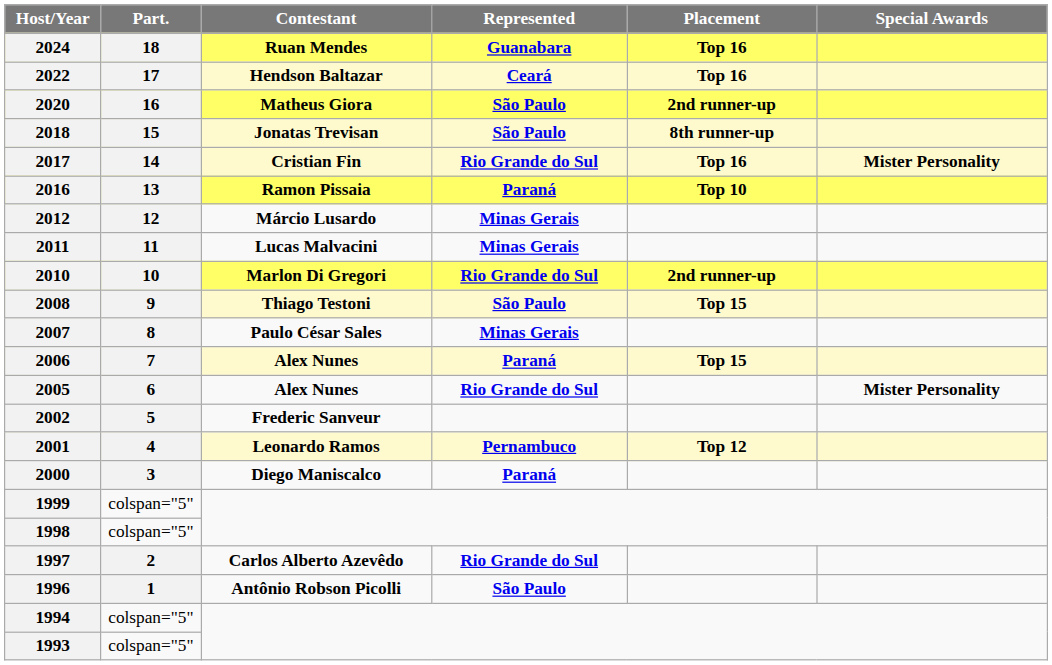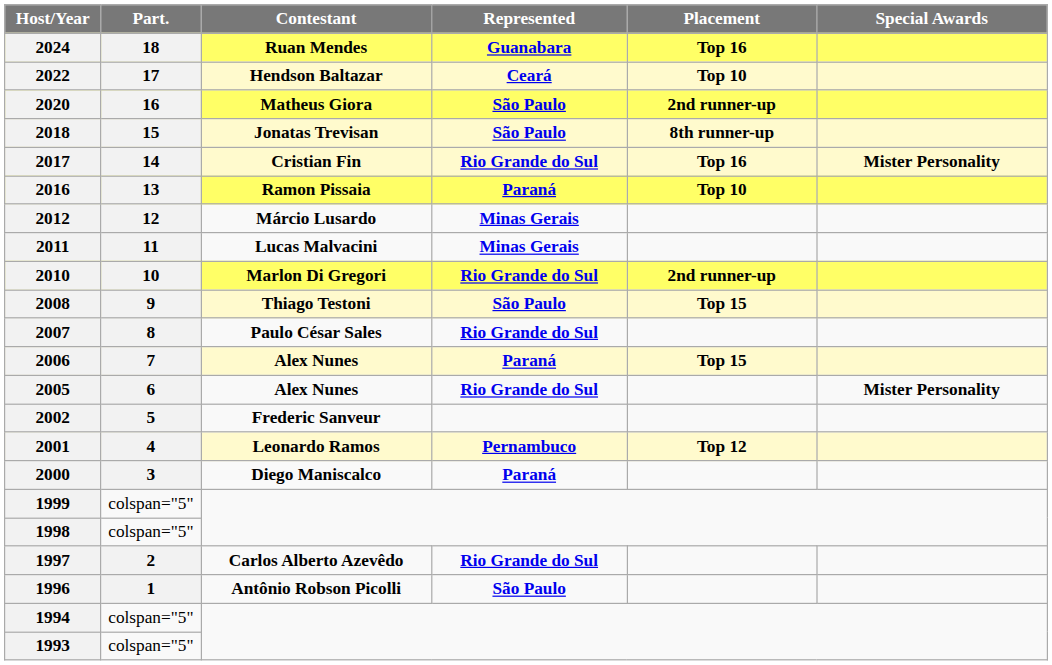(722, 76) Top 16 -> (722, 76) Top 10
(529, 332) Minas Gerais -> (529, 332) Rio Grande do Sul
